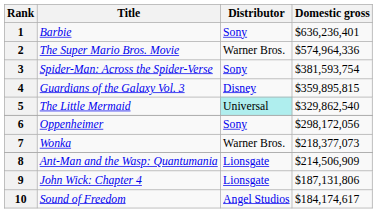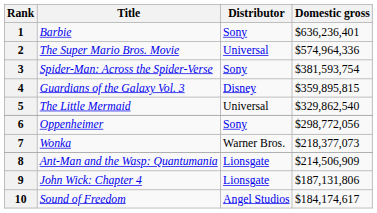(254, 50) Warner Bros. -> (246, 50) Universal
(246, 106) paleturquoise background -> (246, 106) no background
(327, 124) $298,172,056 -> (327, 124) $298,772,056
